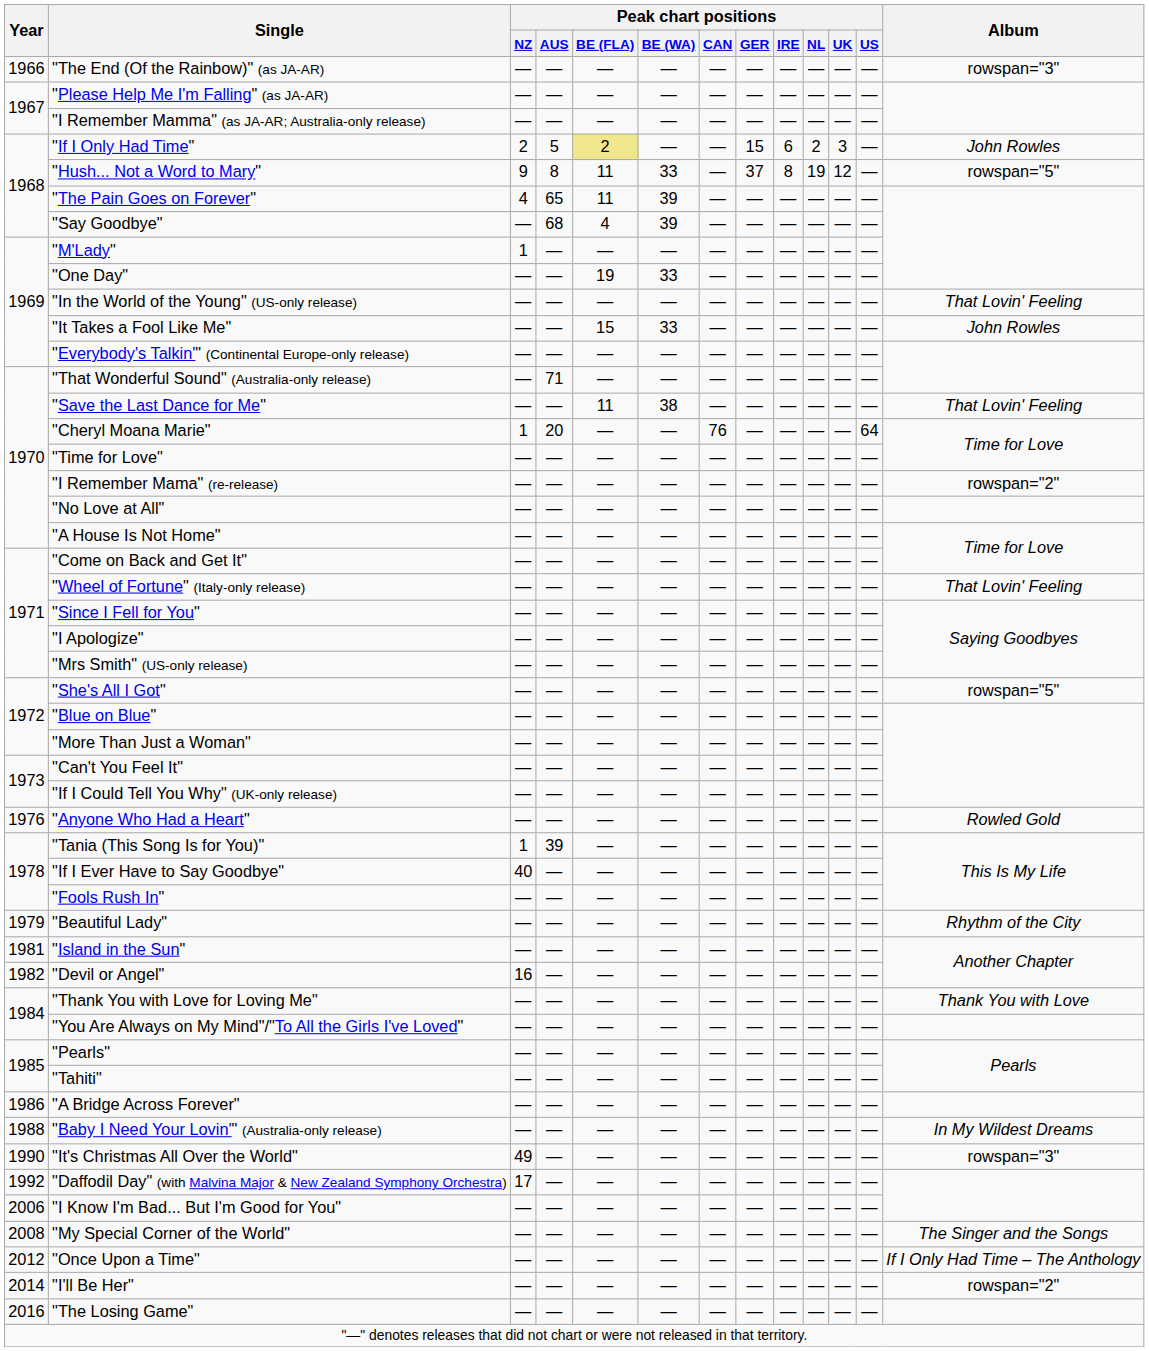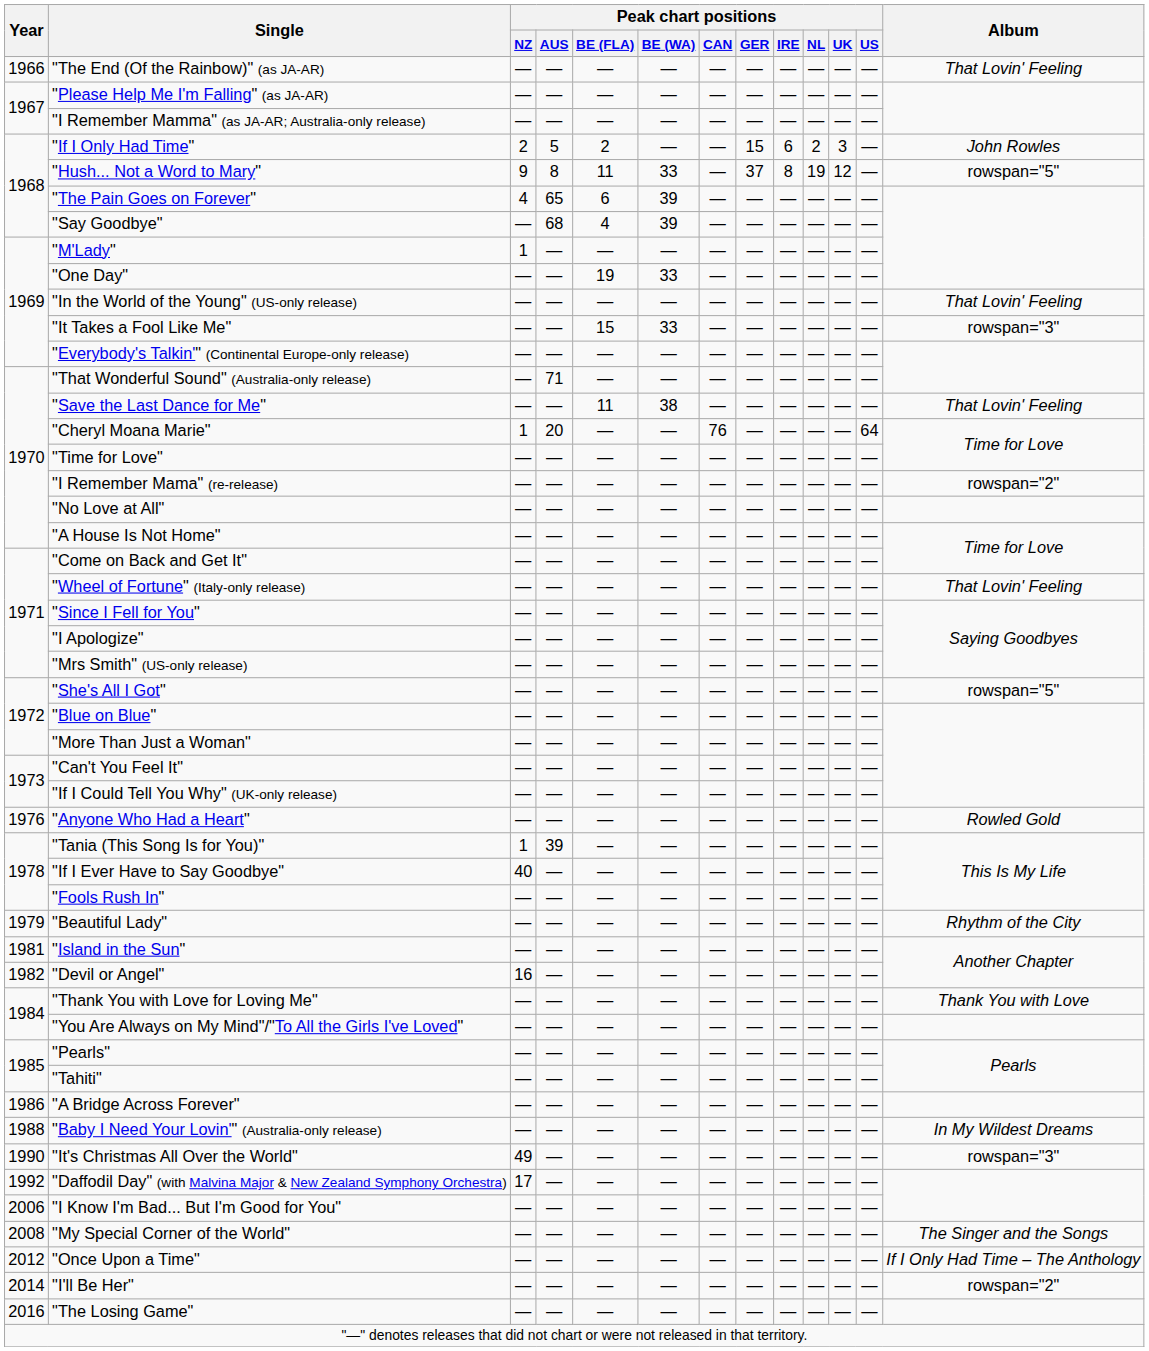(1013, 69) rowspan="3" -> (1013, 69) That Lovin' Feeling
(605, 146) khaki background -> (605, 146) no background
(605, 198) 11 -> (605, 198) 6
(1013, 328) John Rowles -> (1013, 328) rowspan="3"
